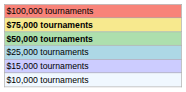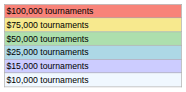(50, 24) bold -> (47, 24) normal
(50, 38) bold -> (47, 38) normal
